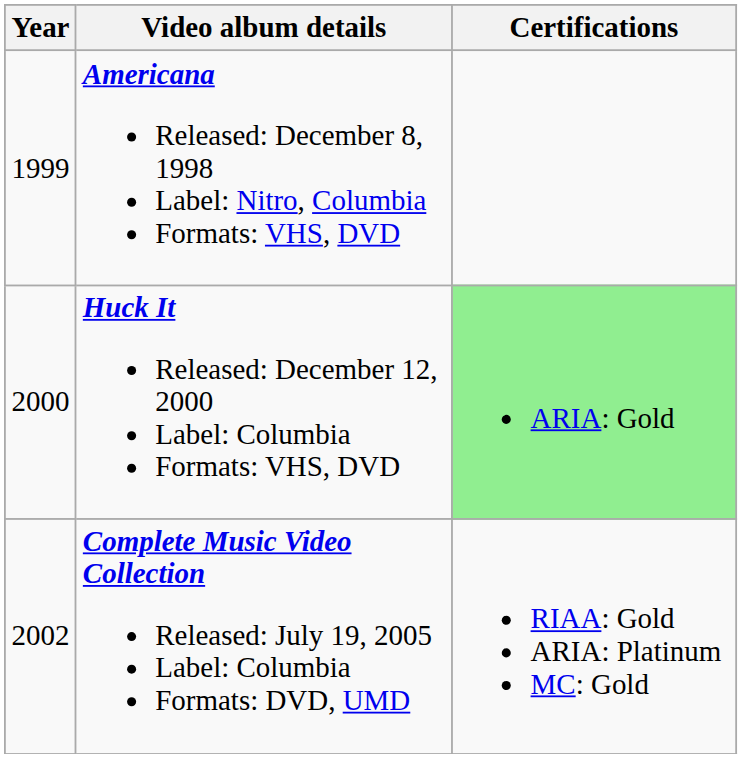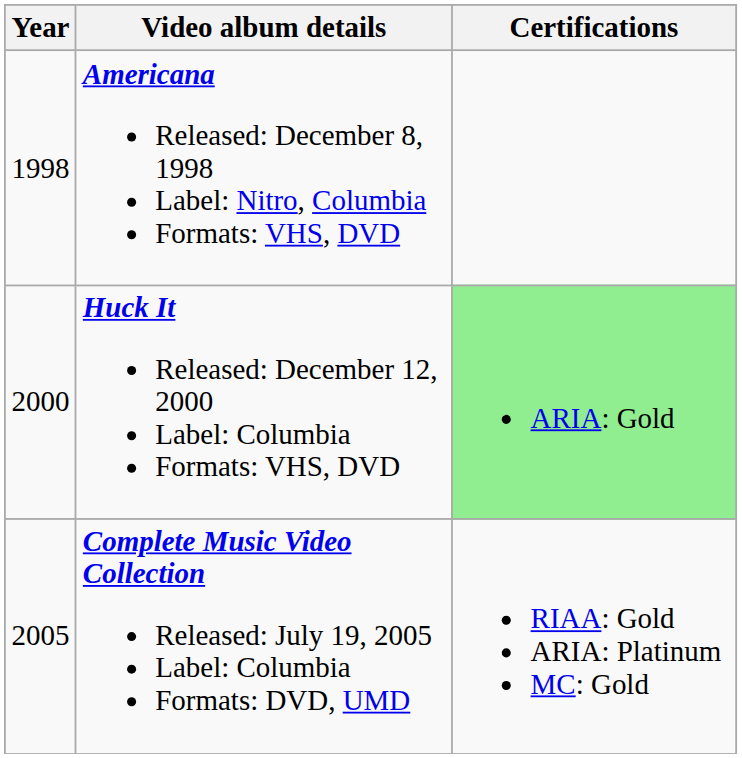(41, 167) 1999 -> (41, 167) 1998
(41, 635) 2002 -> (41, 635) 2005
